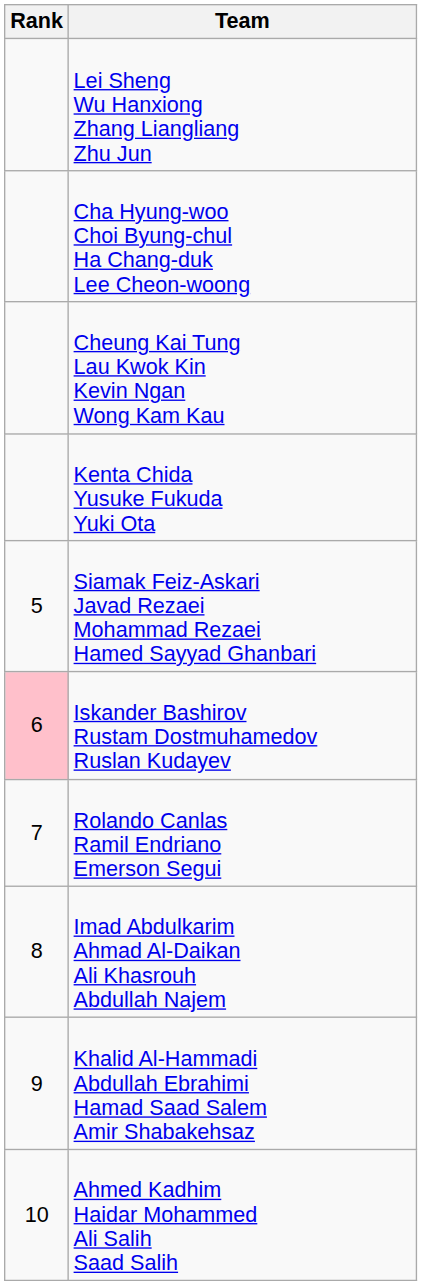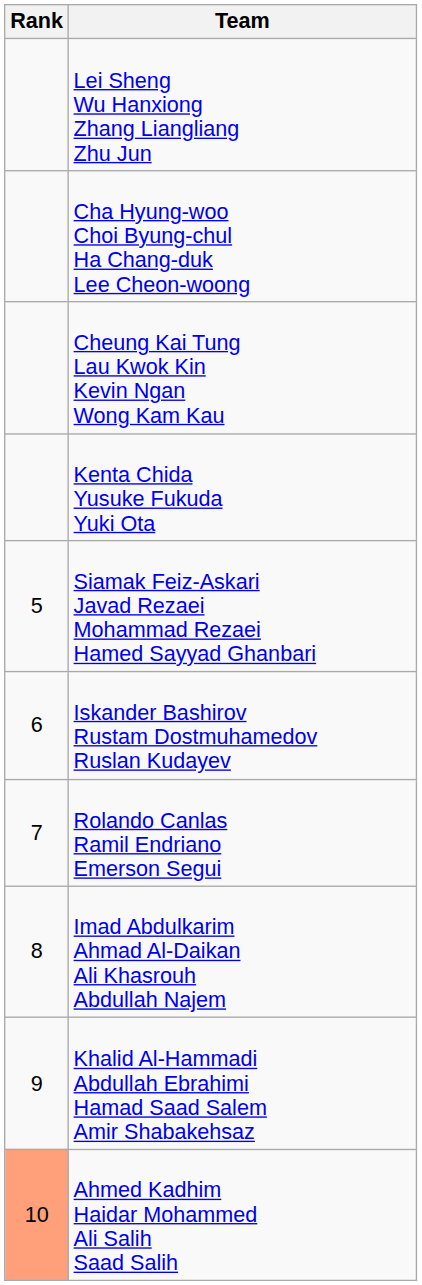(37, 725) pink background -> (37, 725) no background
(37, 1214) no background -> (37, 1214) lightsalmon background
